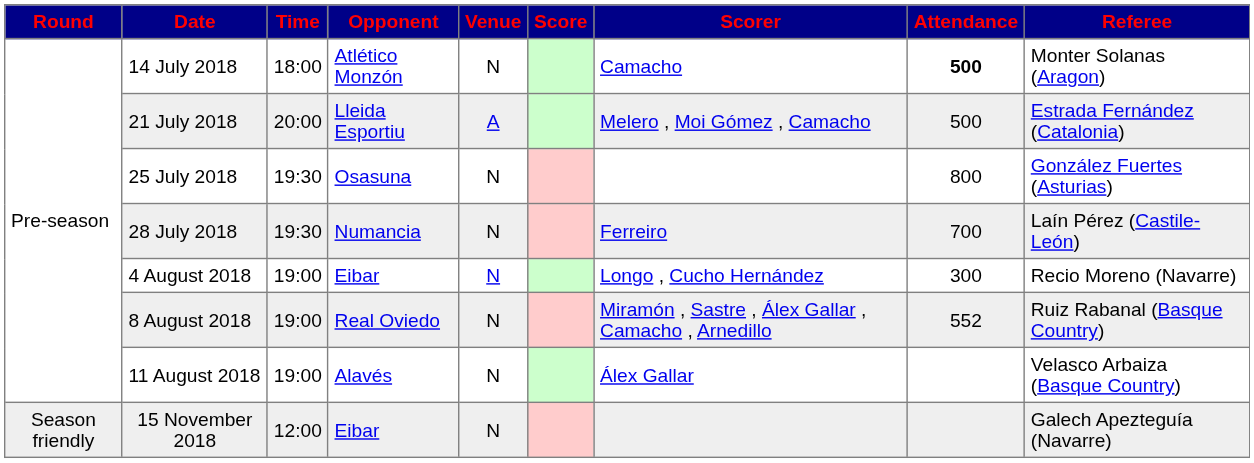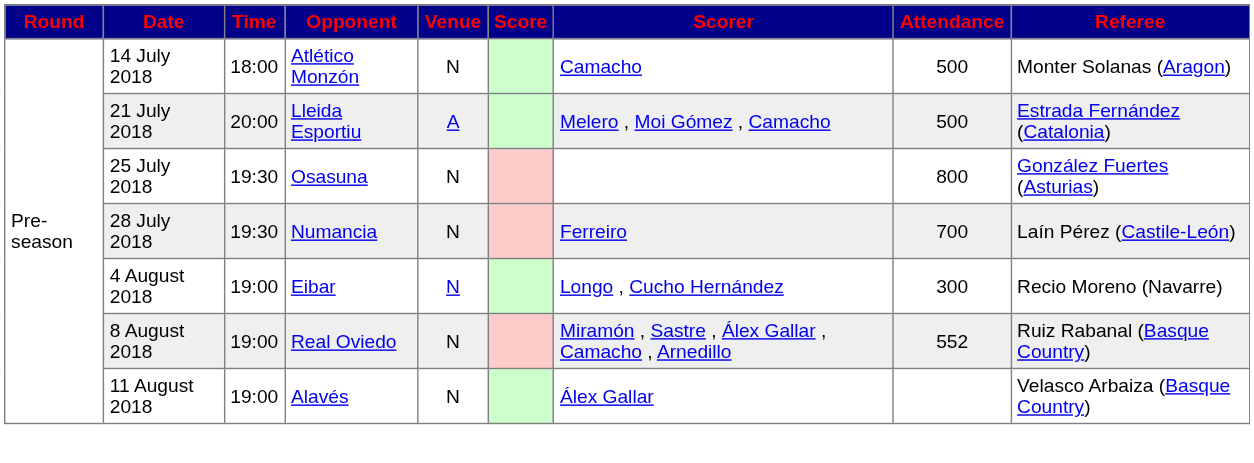(966, 66) bold -> (952, 66) normal
- row: (195, 430)
